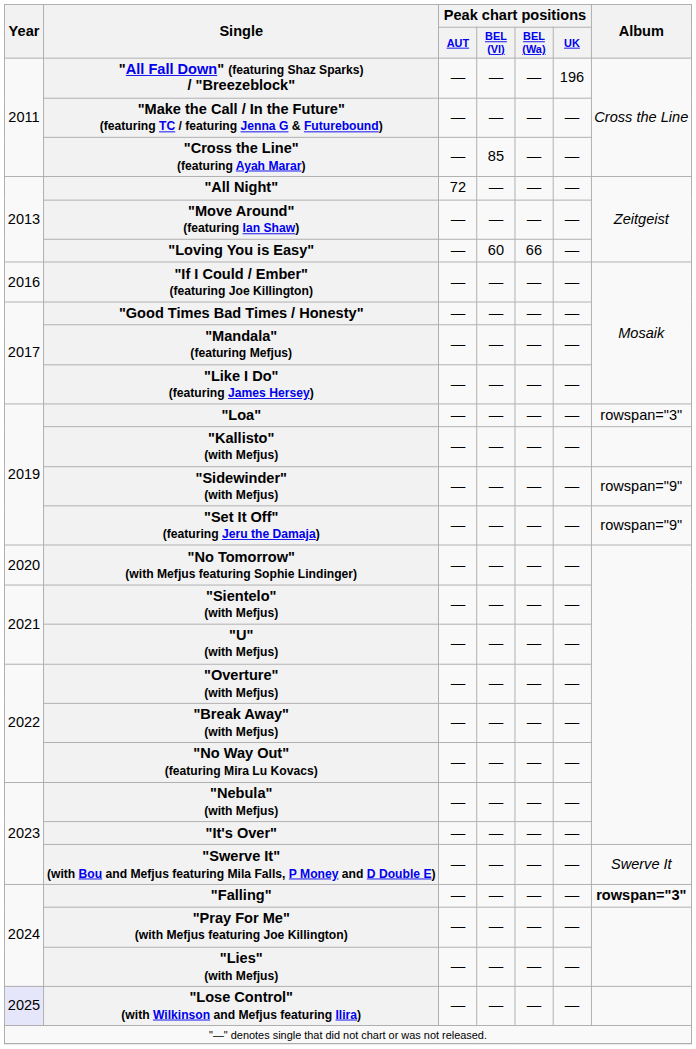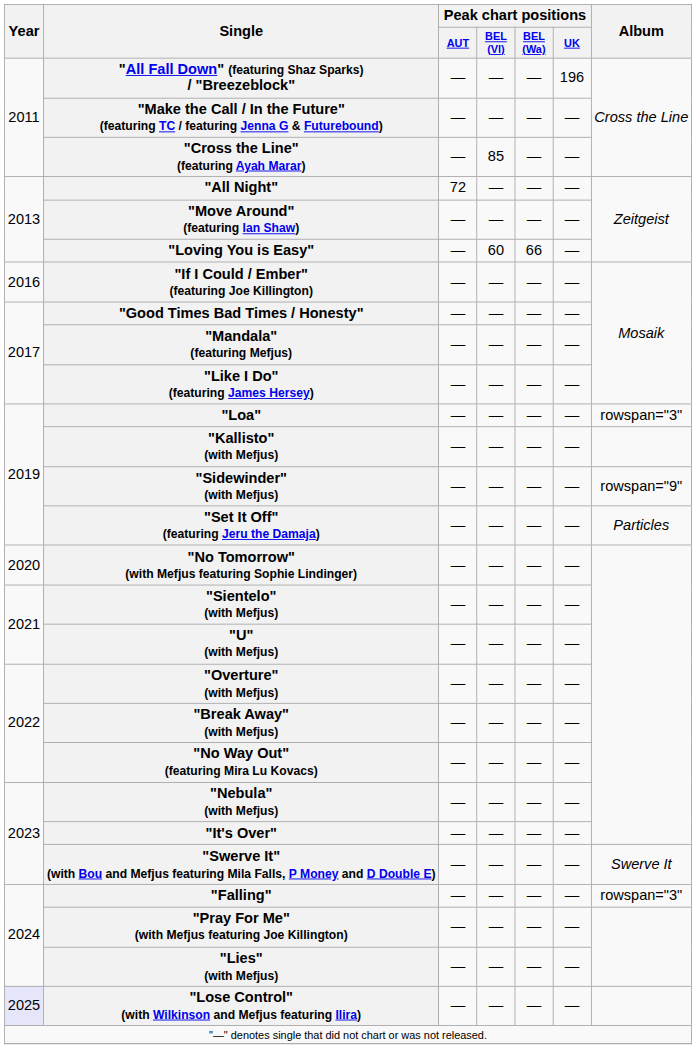(641, 525) rowspan="9" -> (641, 525) Particles
(641, 895) bold -> (641, 895) normal
